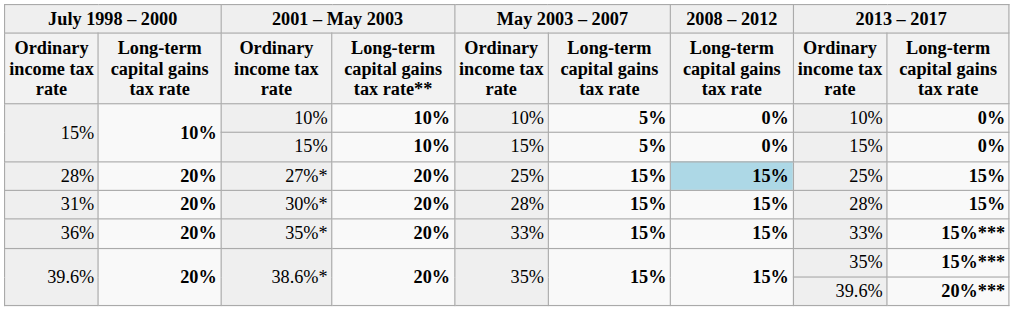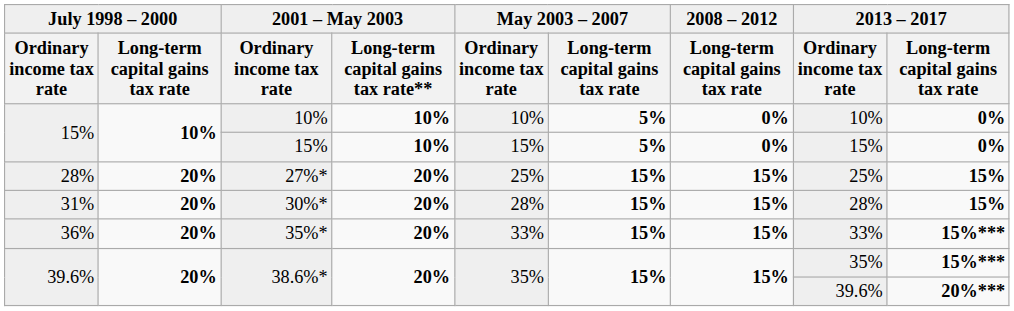(771, 175) lightblue background -> (771, 175) no background
